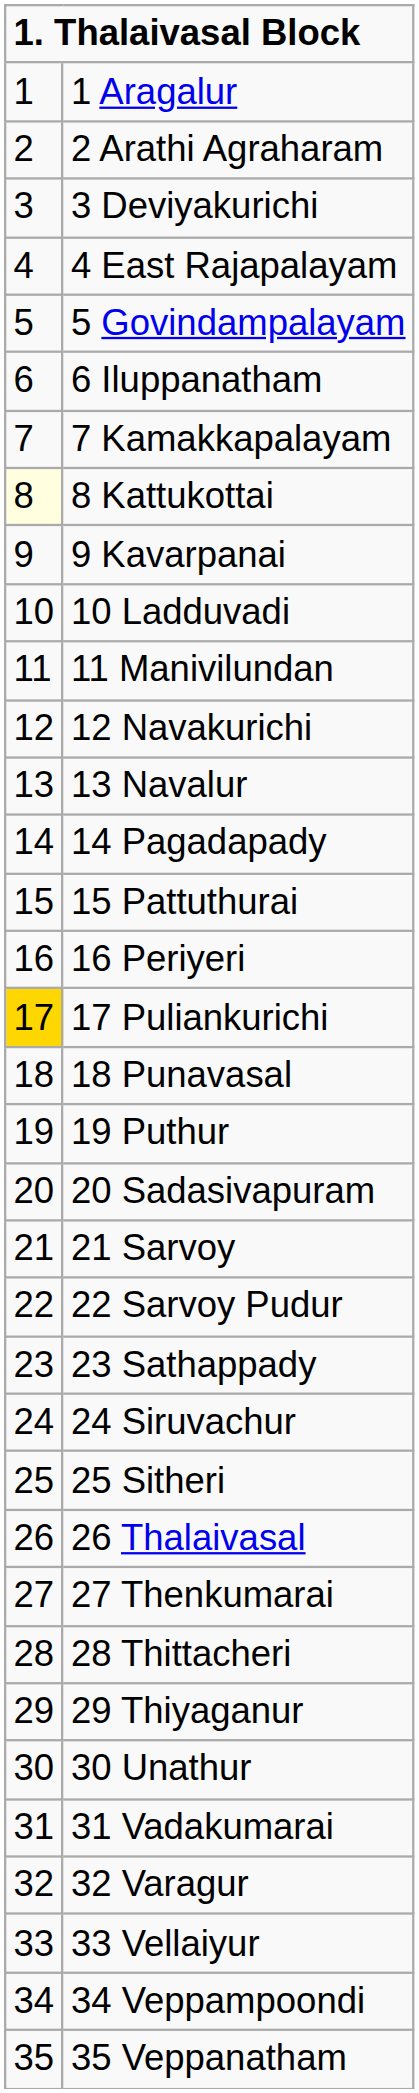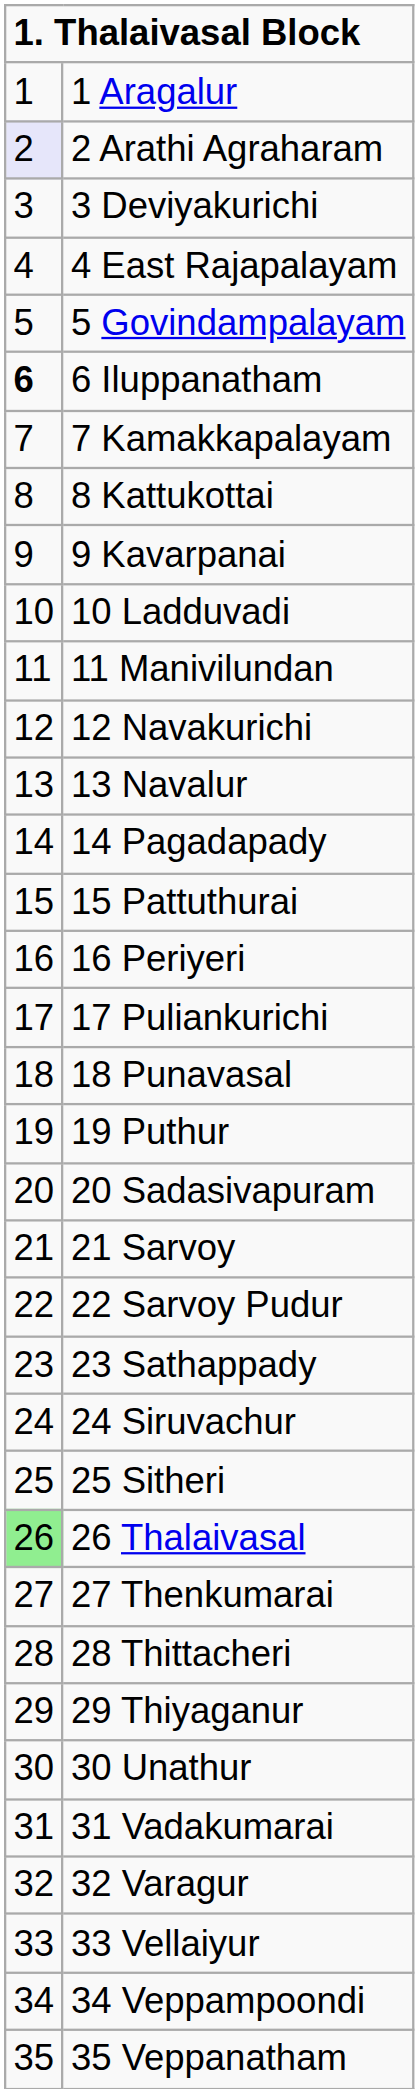(24, 149) no background -> (24, 149) lavender background
(24, 380) normal -> (24, 380) bold
(24, 496) lightyellow background -> (24, 496) no background
(34, 1016) gold background -> (34, 1016) no background
(34, 1537) no background -> (34, 1537) lightgreen background
